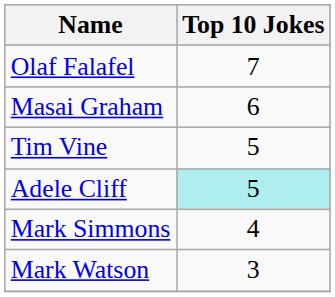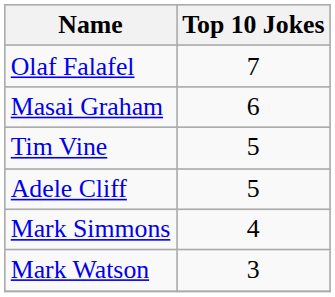(253, 188) paleturquoise background -> (253, 188) no background
